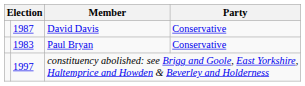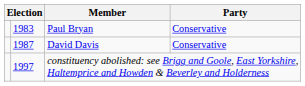rows swapped: (70, 45) <-> (73, 28)
